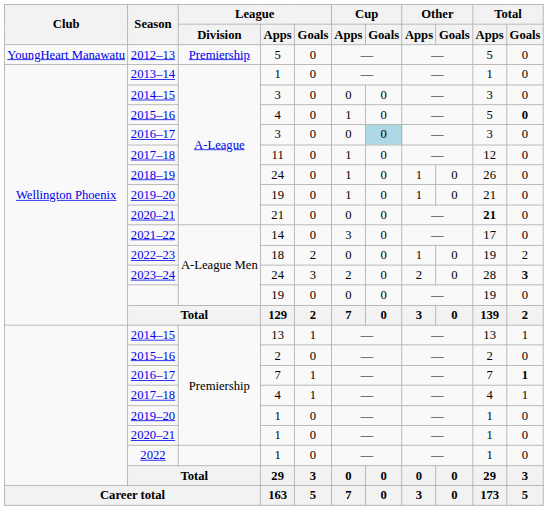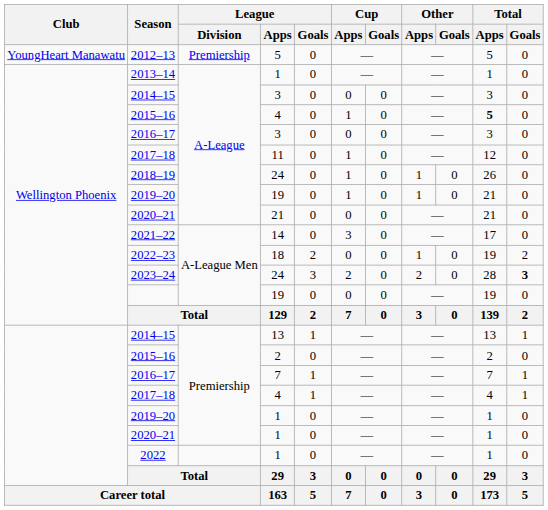(490, 114) normal -> (490, 114) bold
(525, 114) bold -> (525, 114) normal
(384, 134) lightblue background -> (384, 134) no background
(490, 214) bold -> (490, 214) normal
(525, 375) bold -> (525, 375) normal
